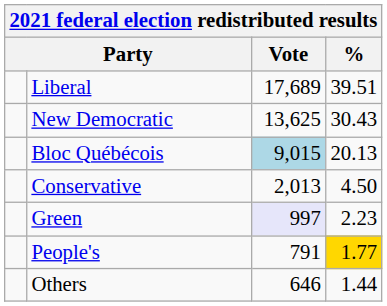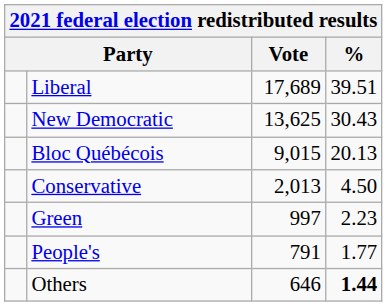(297, 152) lightblue background -> (297, 152) no background
(305, 218) lavender background -> (305, 218) no background
(359, 251) gold background -> (359, 251) no background
(359, 284) normal -> (359, 284) bold
